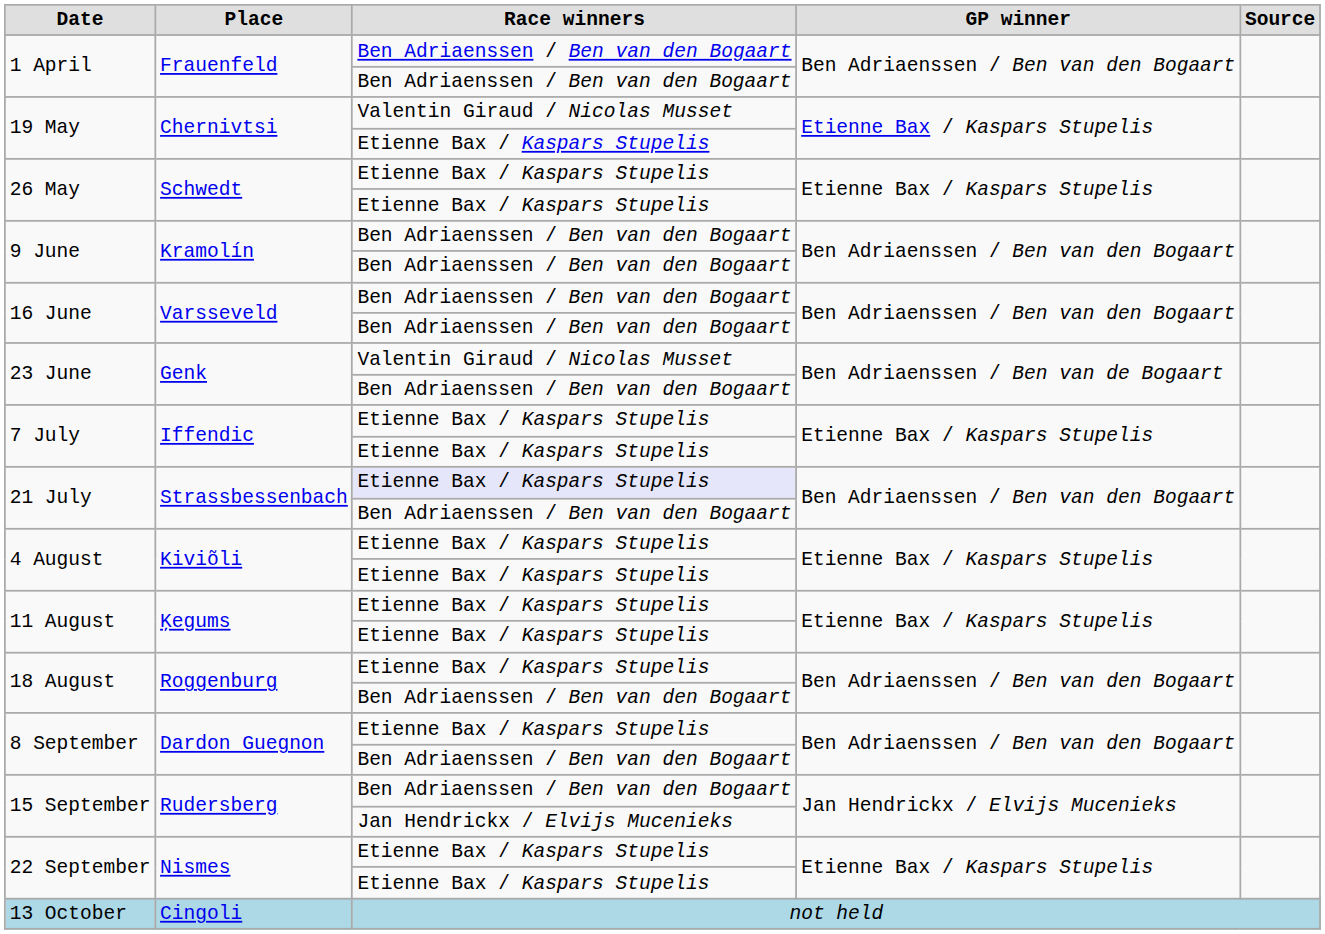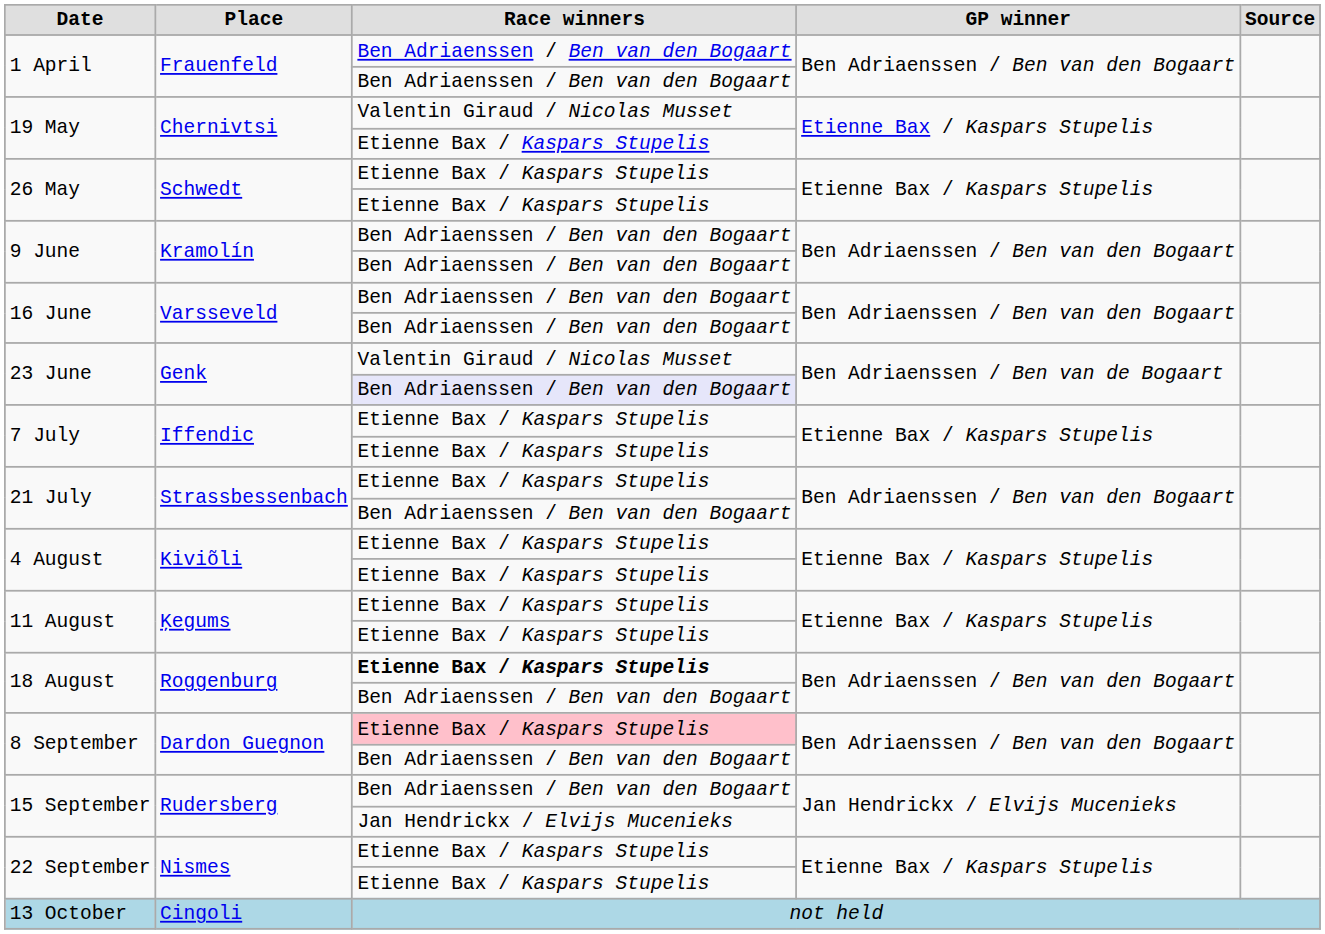(574, 390) no background -> (574, 390) lavender background
(533, 482) lavender background -> (533, 482) no background
(533, 667) normal -> (533, 667) bold
(533, 729) no background -> (533, 729) pink background
